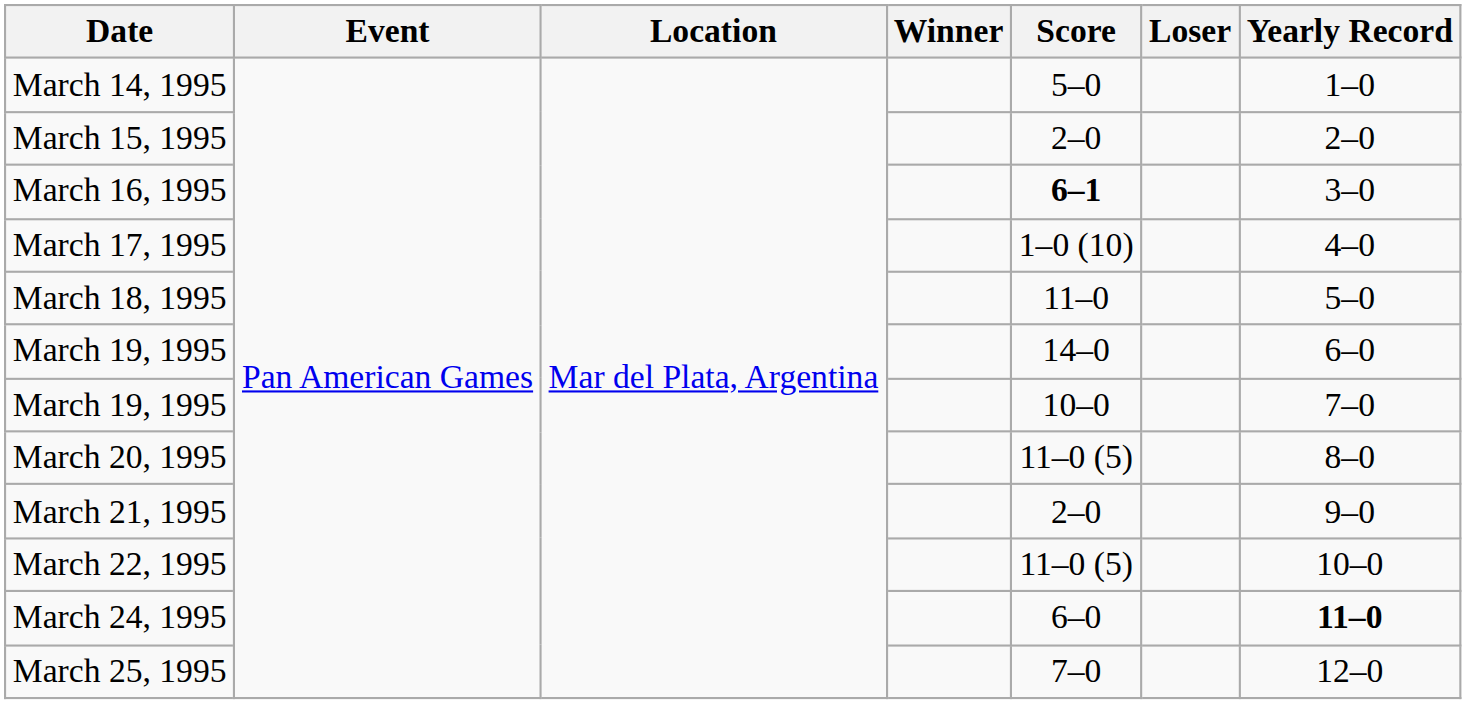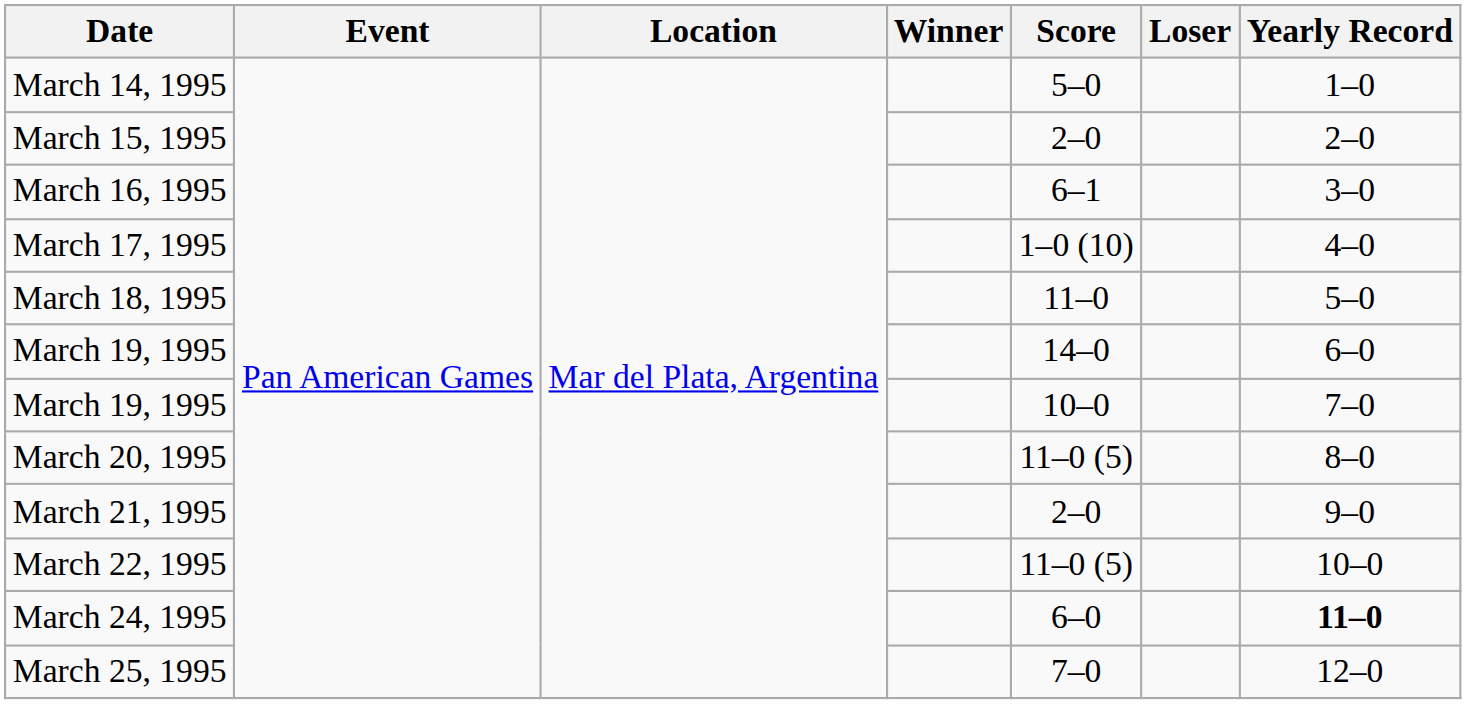(1076, 191) bold -> (1076, 191) normal
